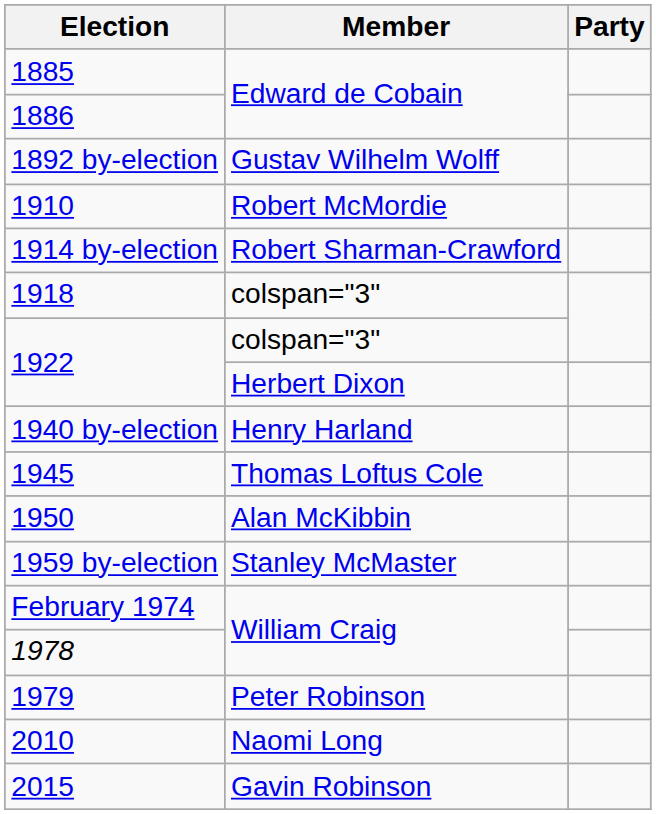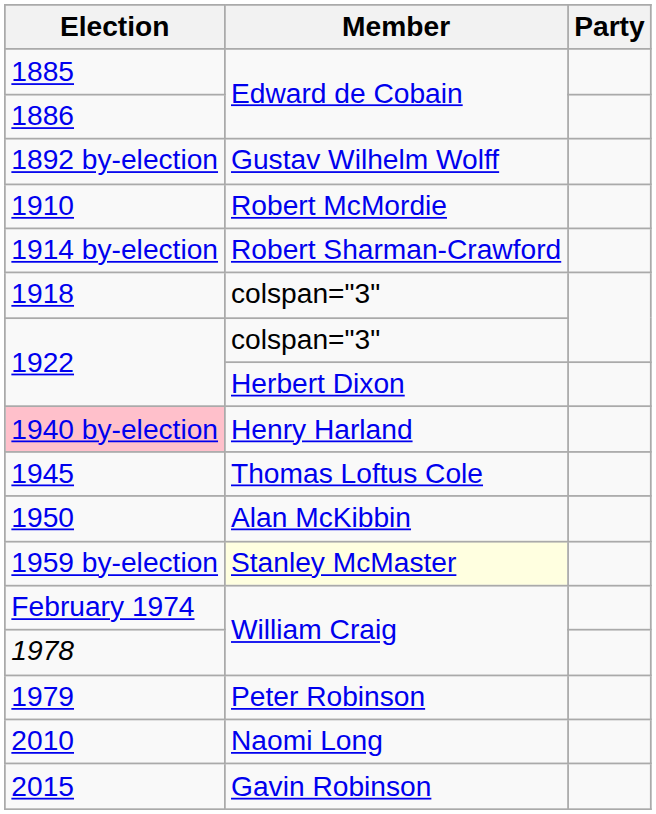(115, 428) no background -> (115, 428) pink background
(344, 562) no background -> (344, 562) lightyellow background
